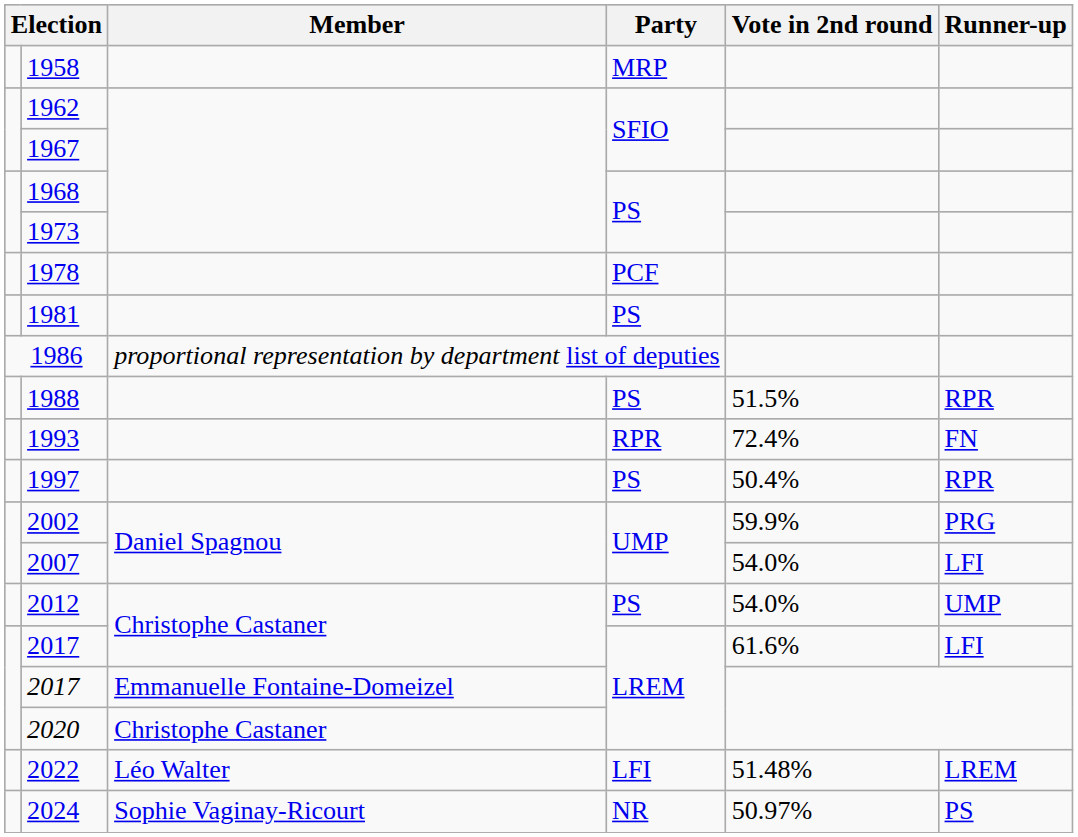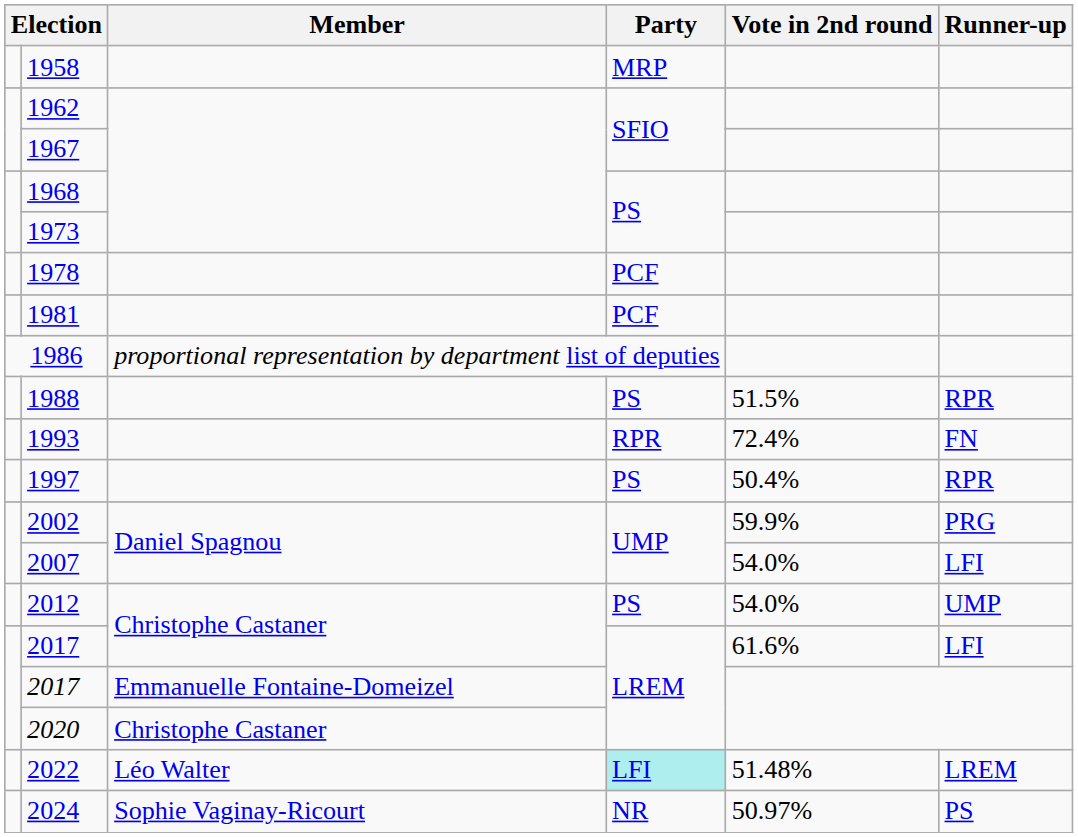(627, 314) PS -> (635, 314) PCF
(632, 769) no background -> (632, 769) paleturquoise background
